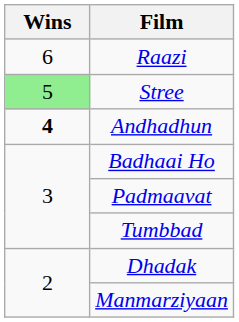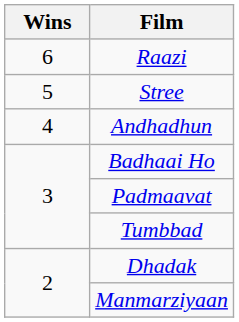(47, 91) lightgreen background -> (47, 91) no background
(47, 126) bold -> (47, 126) normal
